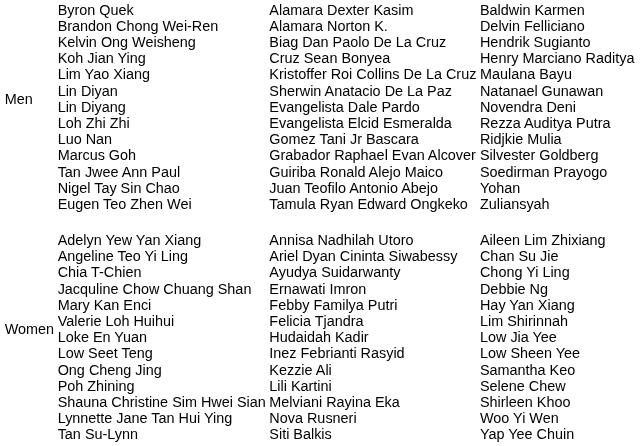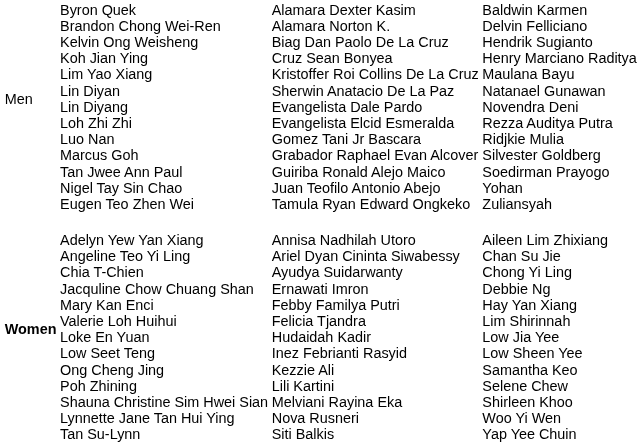(29, 329) normal -> (31, 329) bold
